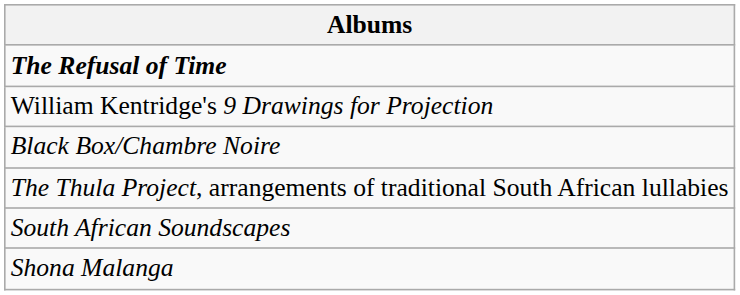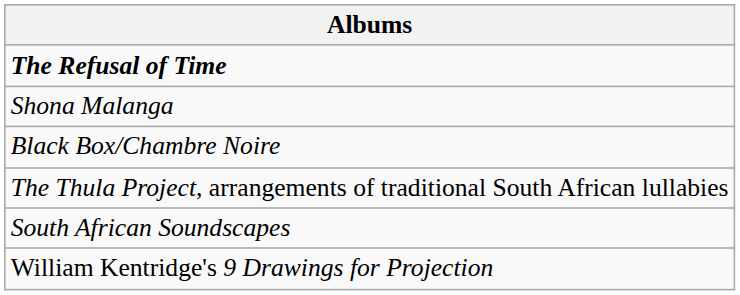(252, 106) William Kentridge's 9 Drawings for Projection -> (92, 106) Shona Malanga
(92, 268) Shona Malanga -> (252, 268) William Kentridge's 9 Drawings for Projection
